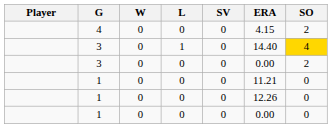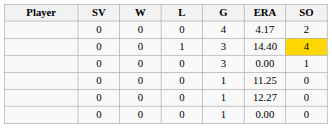columns swapped: (99, 13) <-> (223, 13)
(265, 30) 4.15 -> (265, 30) 4.17
(306, 64) 2 -> (306, 64) 1
(265, 81) 11.21 -> (265, 81) 11.25
(265, 98) 12.26 -> (265, 98) 12.27
